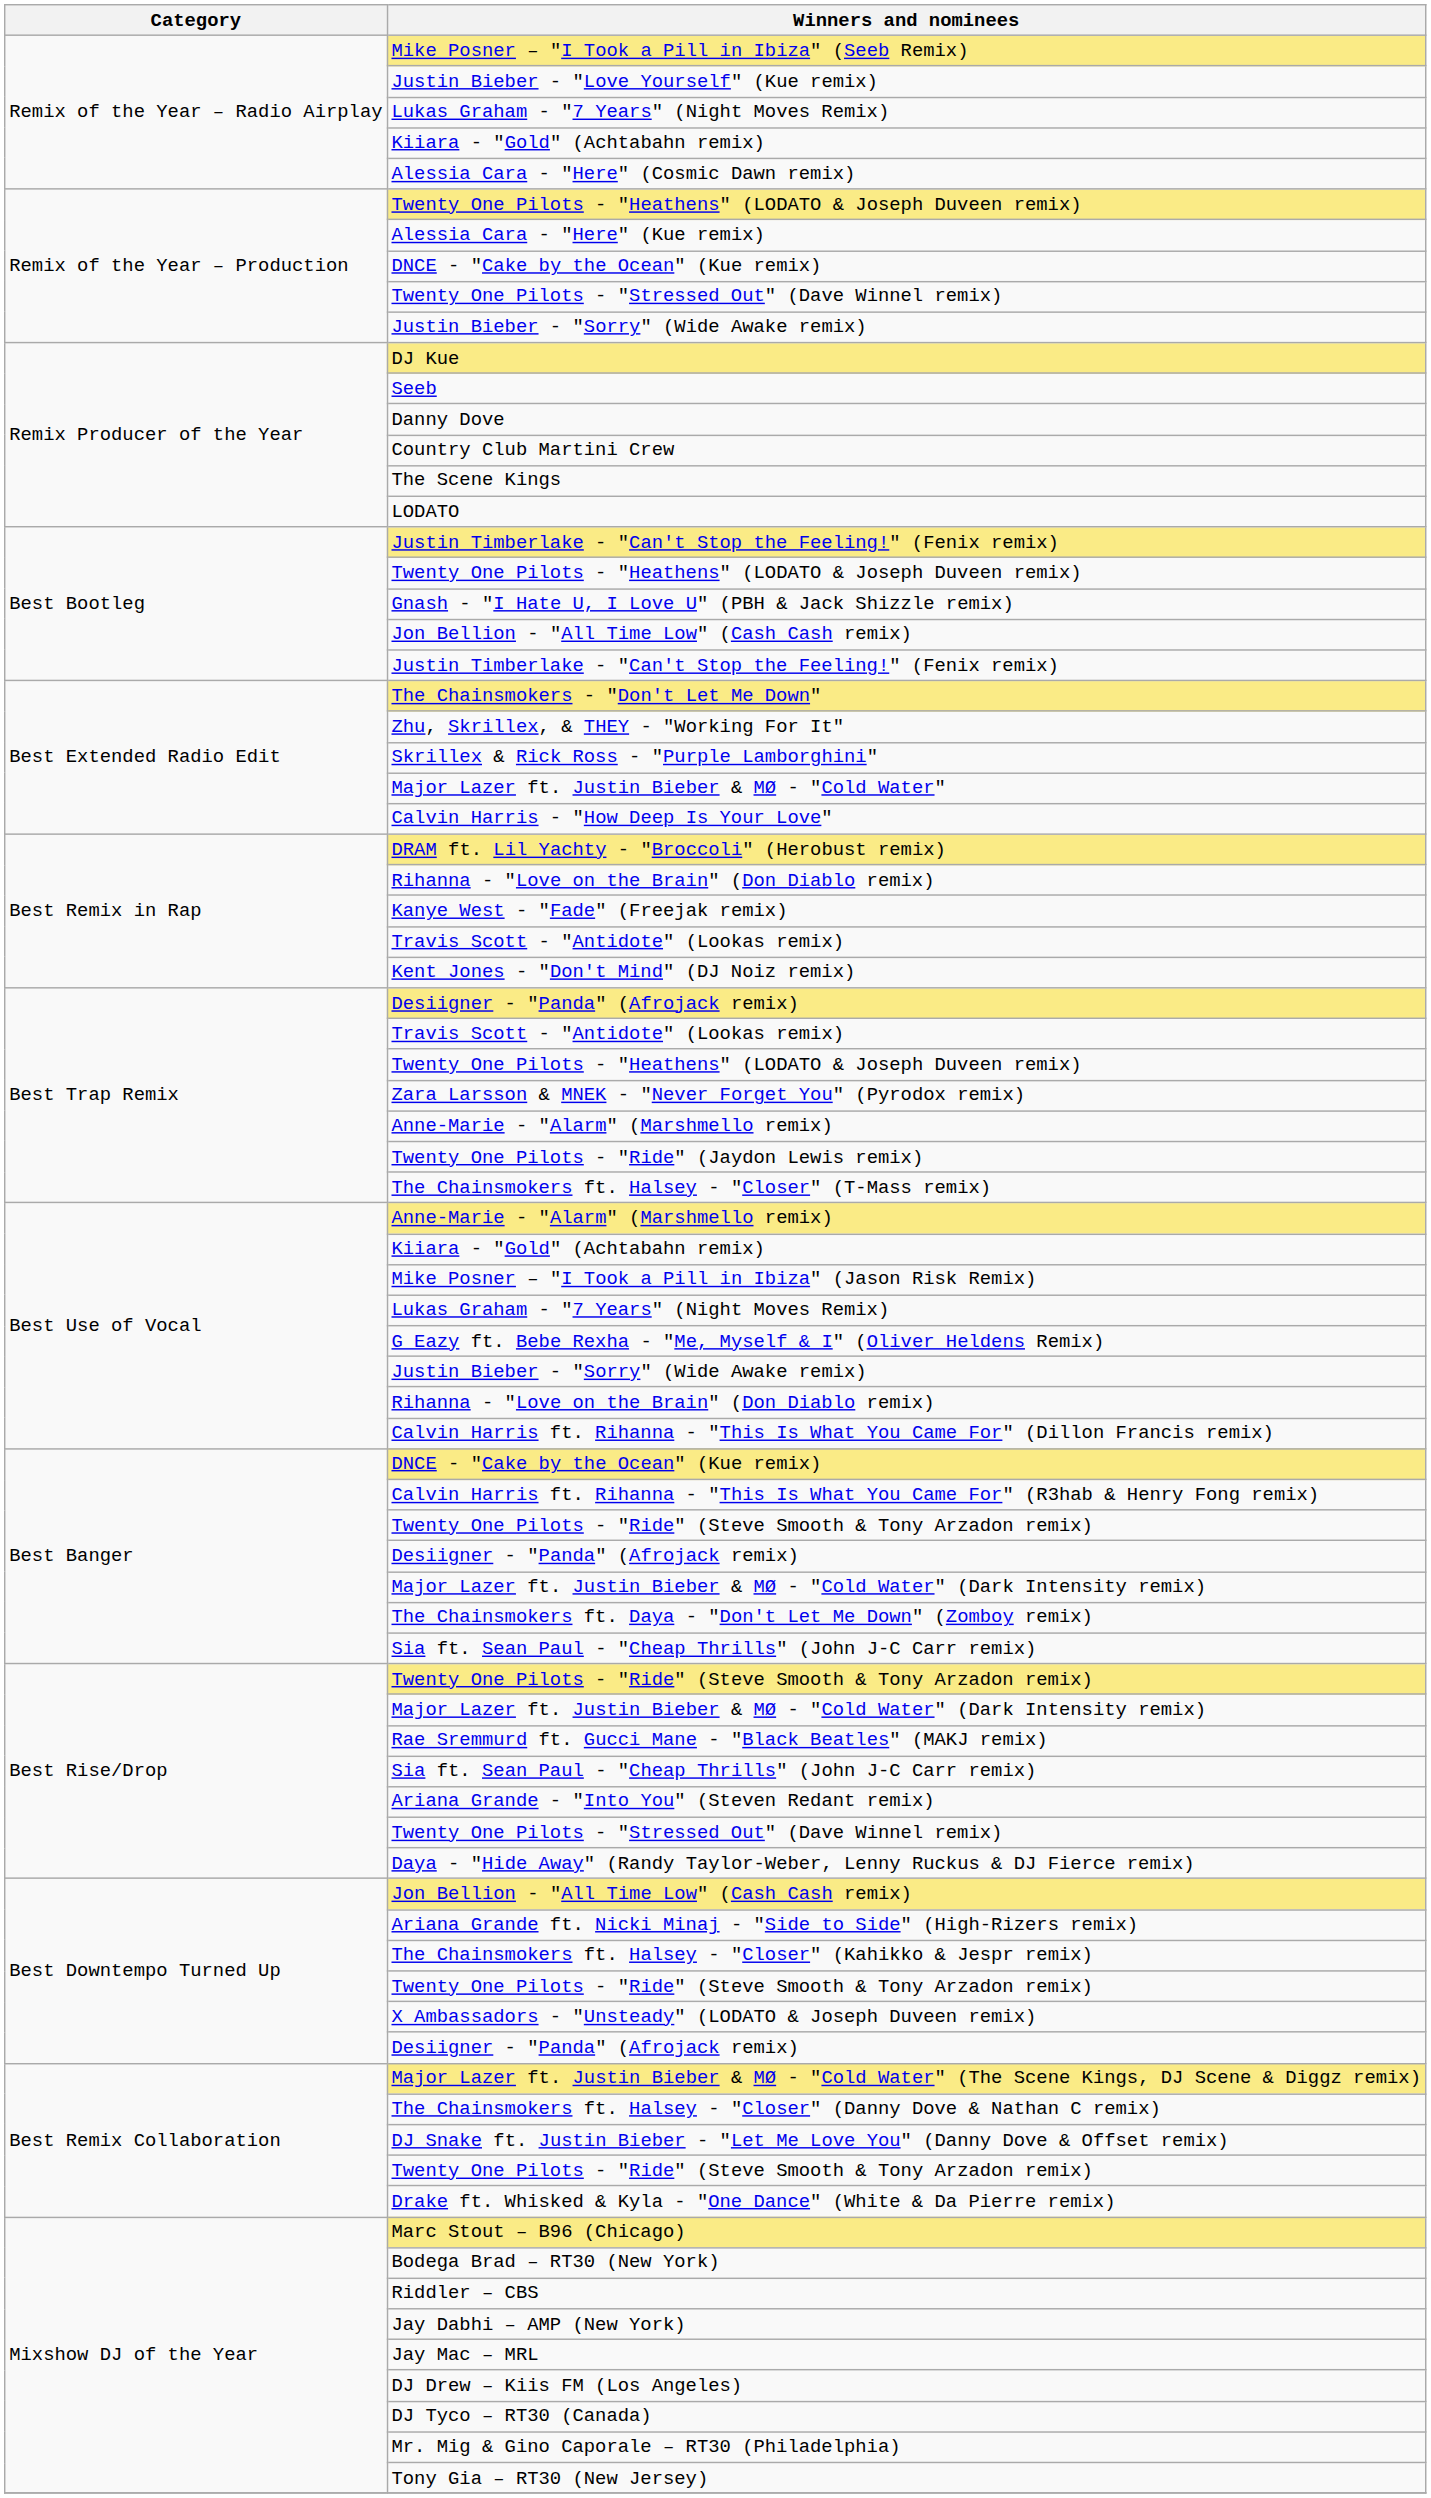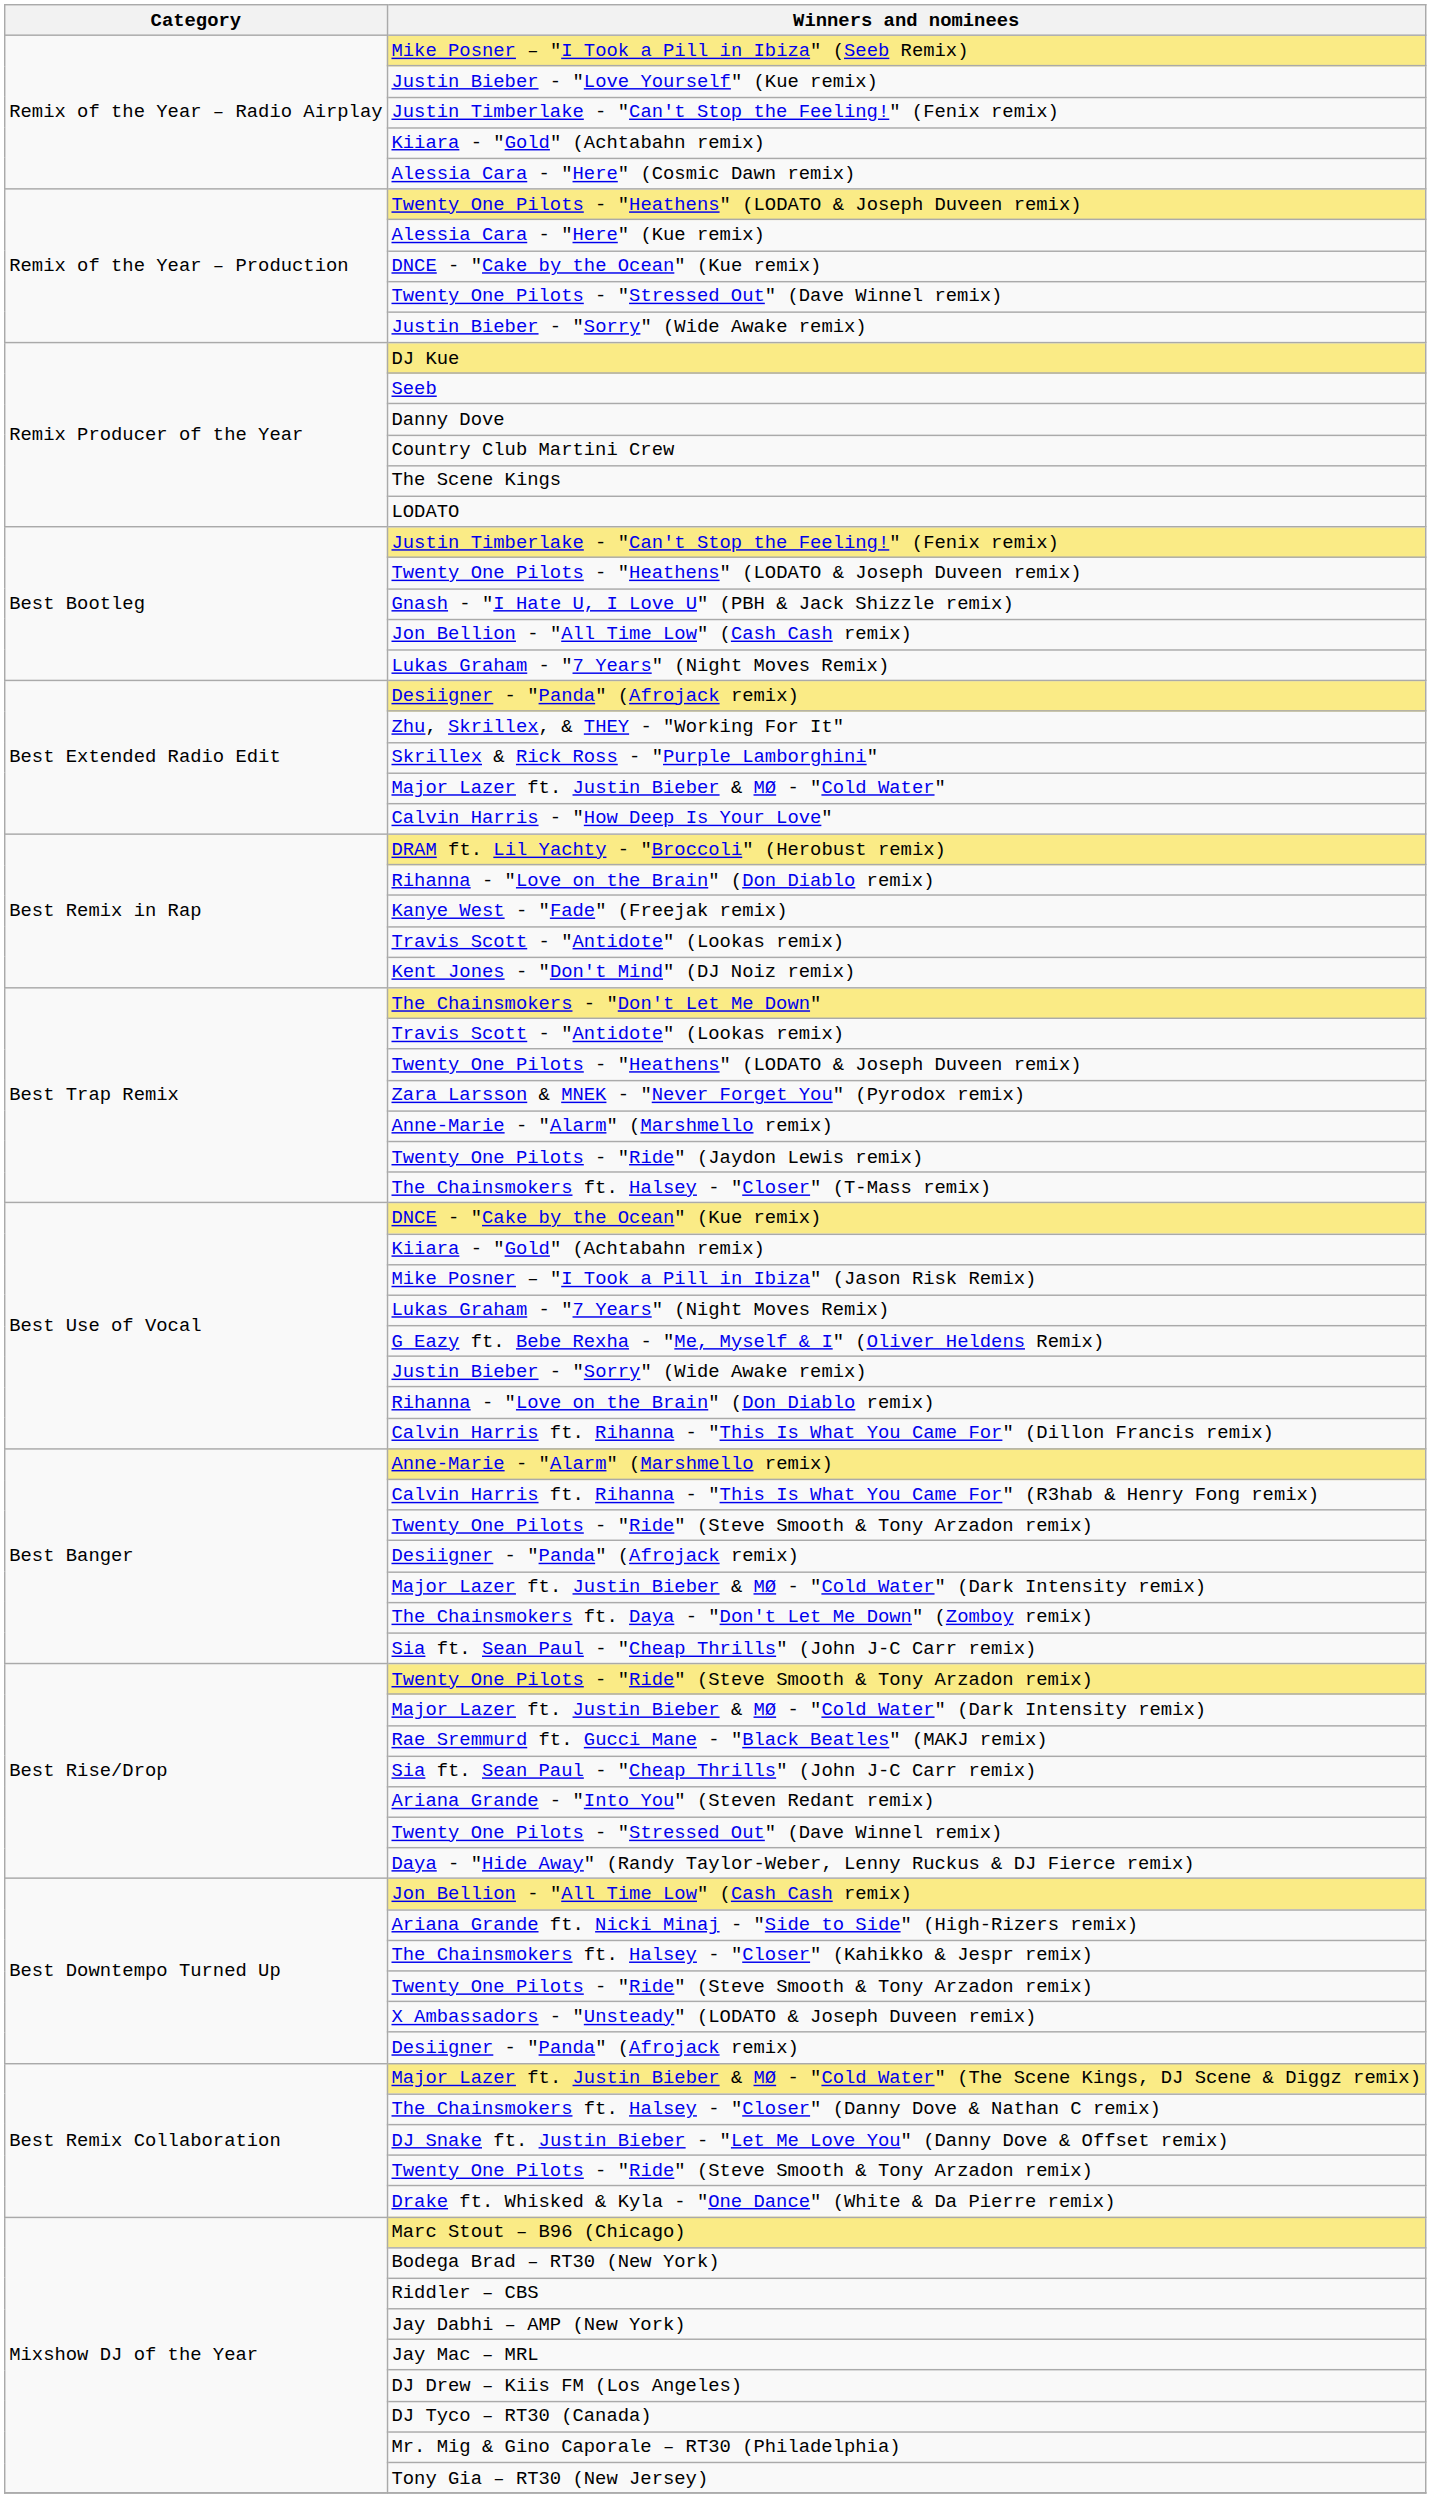(640, 112) Lukas Graham - "7 Years" (Night Moves Remix) -> (725, 112) Justin Timberlake - "Can't Stop the Feeling!" (Fenix remix)
(725, 665) Justin Timberlake - "Can't Stop the Feeling!" (Fenix remix) -> (640, 665) Lukas Graham - "7 Years" (Night Moves Remix)
(606, 696) The Chainsmokers - "Don't Let Me Down" -> (595, 696) Desiigner - "Panda" (Afrojack remix)
(595, 1003) Desiigner - "Panda" (Afrojack remix) -> (606, 1003) The Chainsmokers - "Don't Let Me Down"
(612, 1218) Anne-Marie - "Alarm" (Marshmello remix) -> (606, 1218) DNCE - "Cake by the Ocean" (Kue remix)
(606, 1464) DNCE - "Cake by the Ocean" (Kue remix) -> (612, 1464) Anne-Marie - "Alarm" (Marshmello remix)
